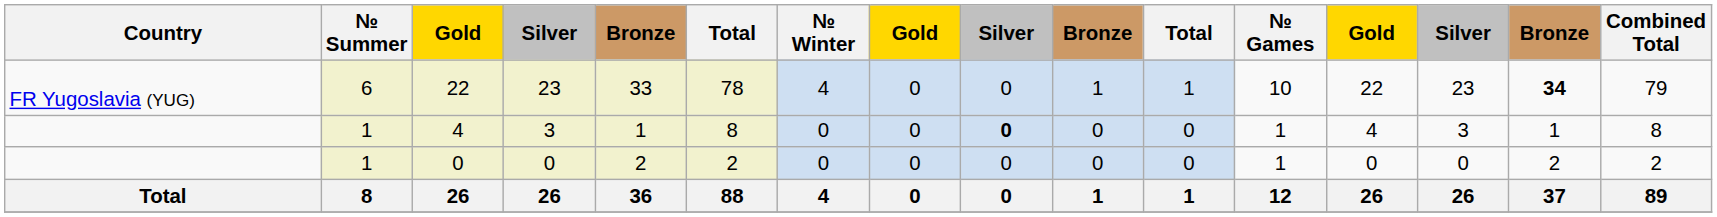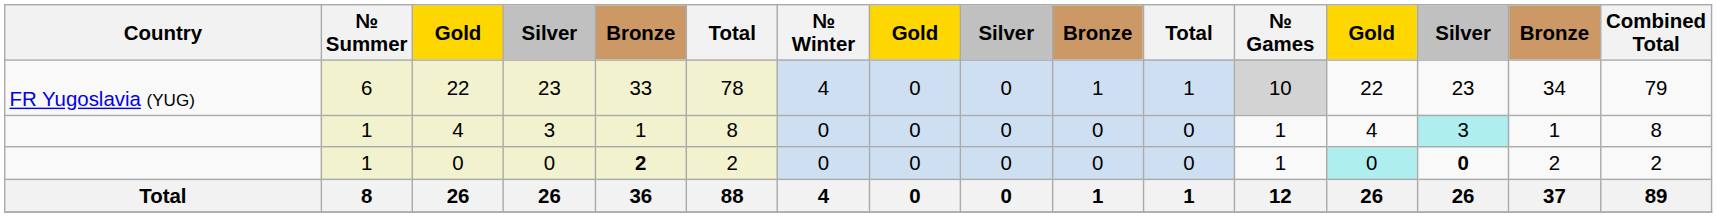(1280, 87) no background -> (1280, 87) lightgrey background
(1554, 87) bold -> (1554, 87) normal
(1006, 131) bold -> (1006, 131) normal
(1463, 131) no background -> (1463, 131) paleturquoise background
(641, 163) normal -> (641, 163) bold
(1372, 163) no background -> (1372, 163) paleturquoise background
(1463, 163) normal -> (1463, 163) bold
